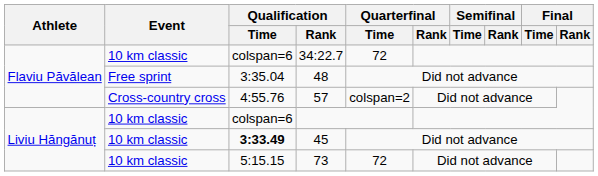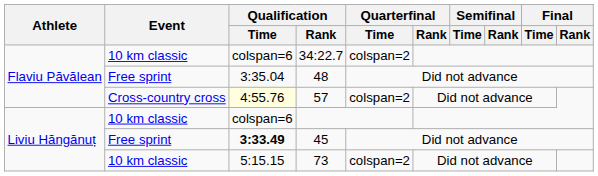(380, 56) 72 -> (380, 56) colspan=2
(262, 98) no background -> (262, 98) lightyellow background
(148, 140) 10 km classic -> (140, 140) Free sprint
(380, 161) 72 -> (380, 161) colspan=2
